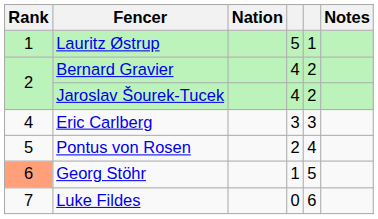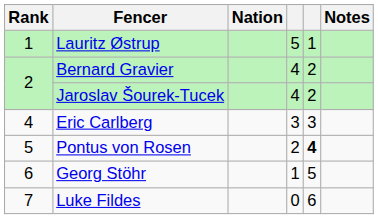(312, 148) normal -> (312, 148) bold
(28, 174) lightsalmon background -> (28, 174) no background
